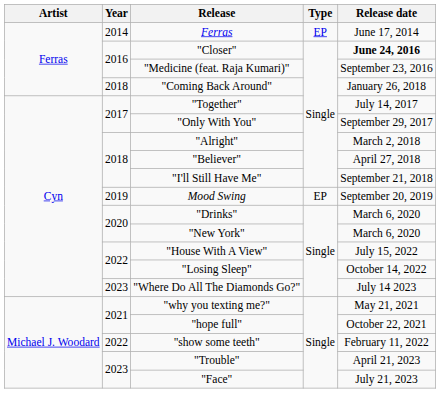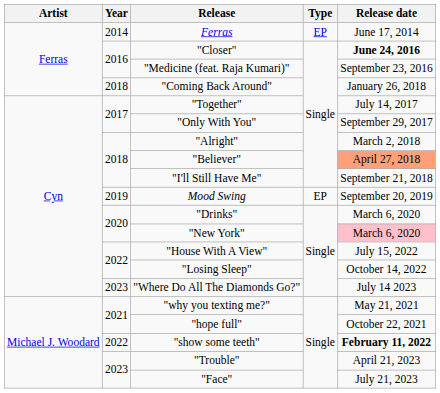(386, 159) no background -> (386, 159) lightsalmon background
(386, 232) no background -> (386, 232) pink background
(386, 342) normal -> (386, 342) bold
